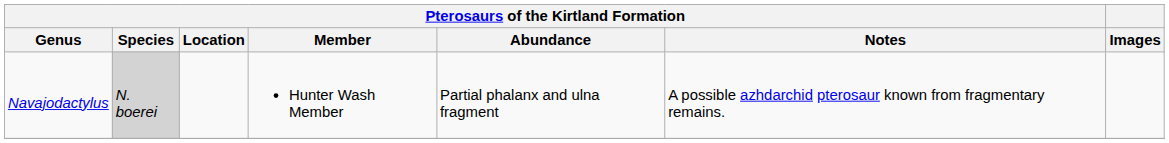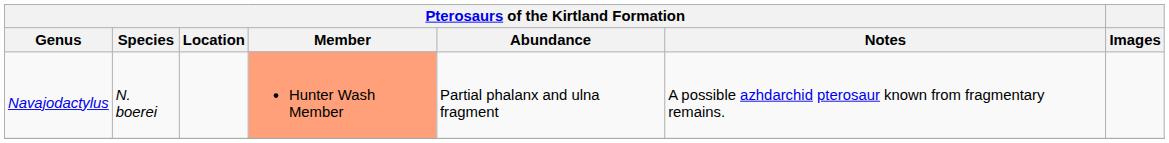(136, 103) lightgrey background -> (136, 103) no background
(342, 103) no background -> (342, 103) lightsalmon background
